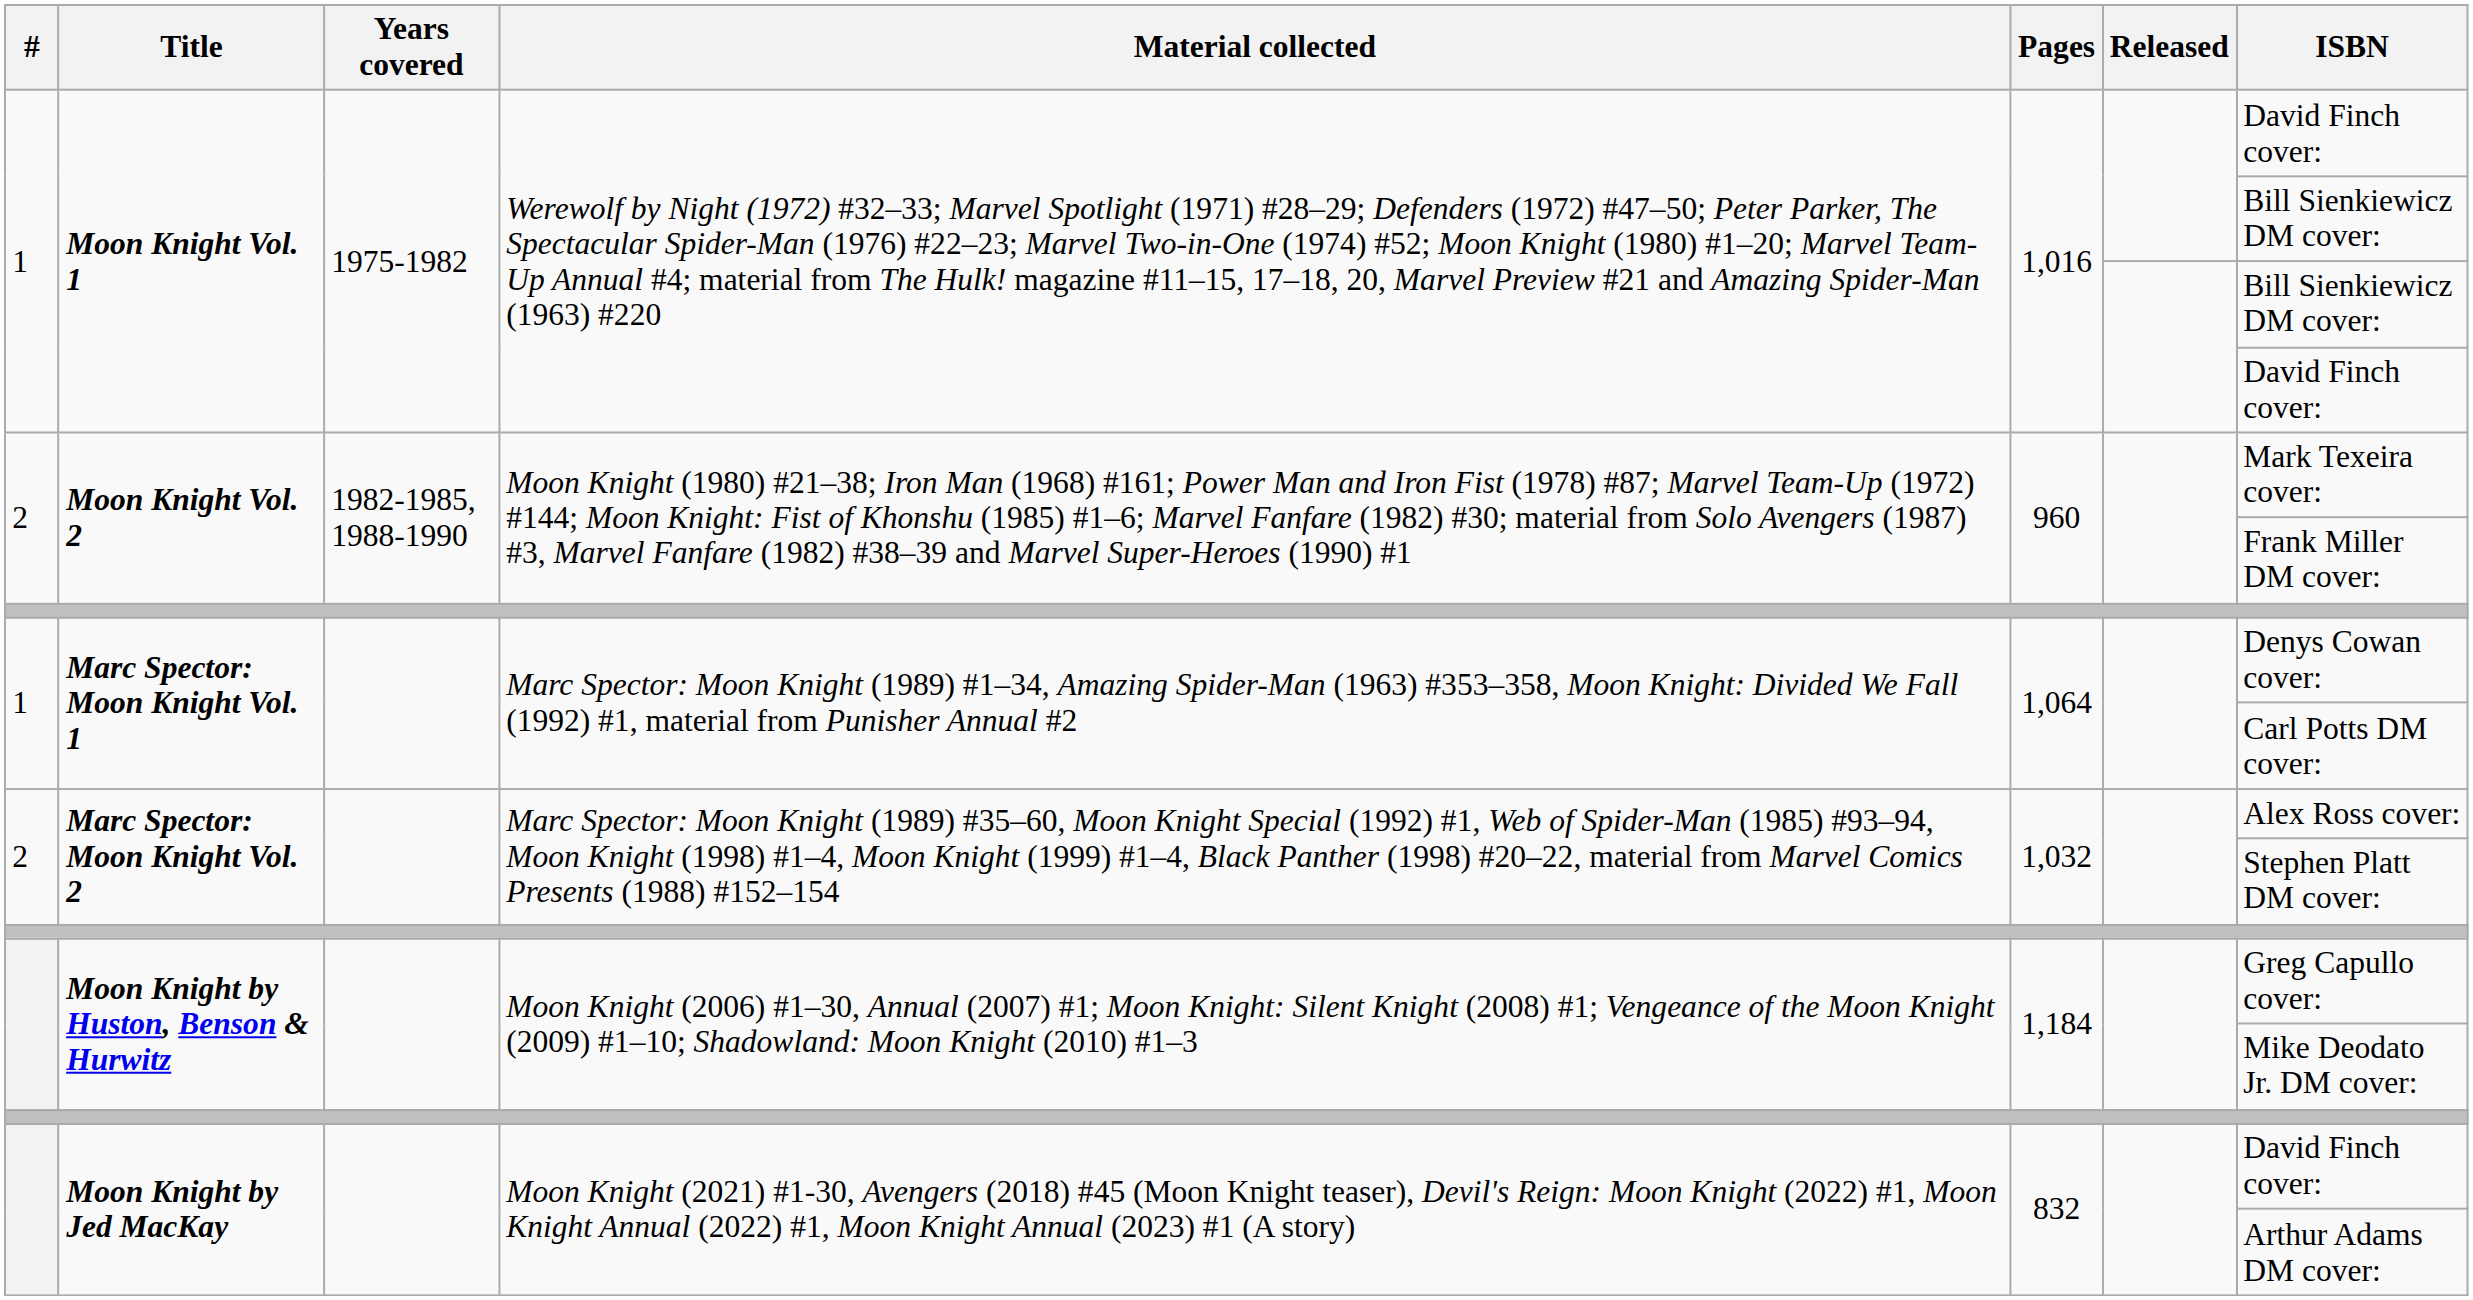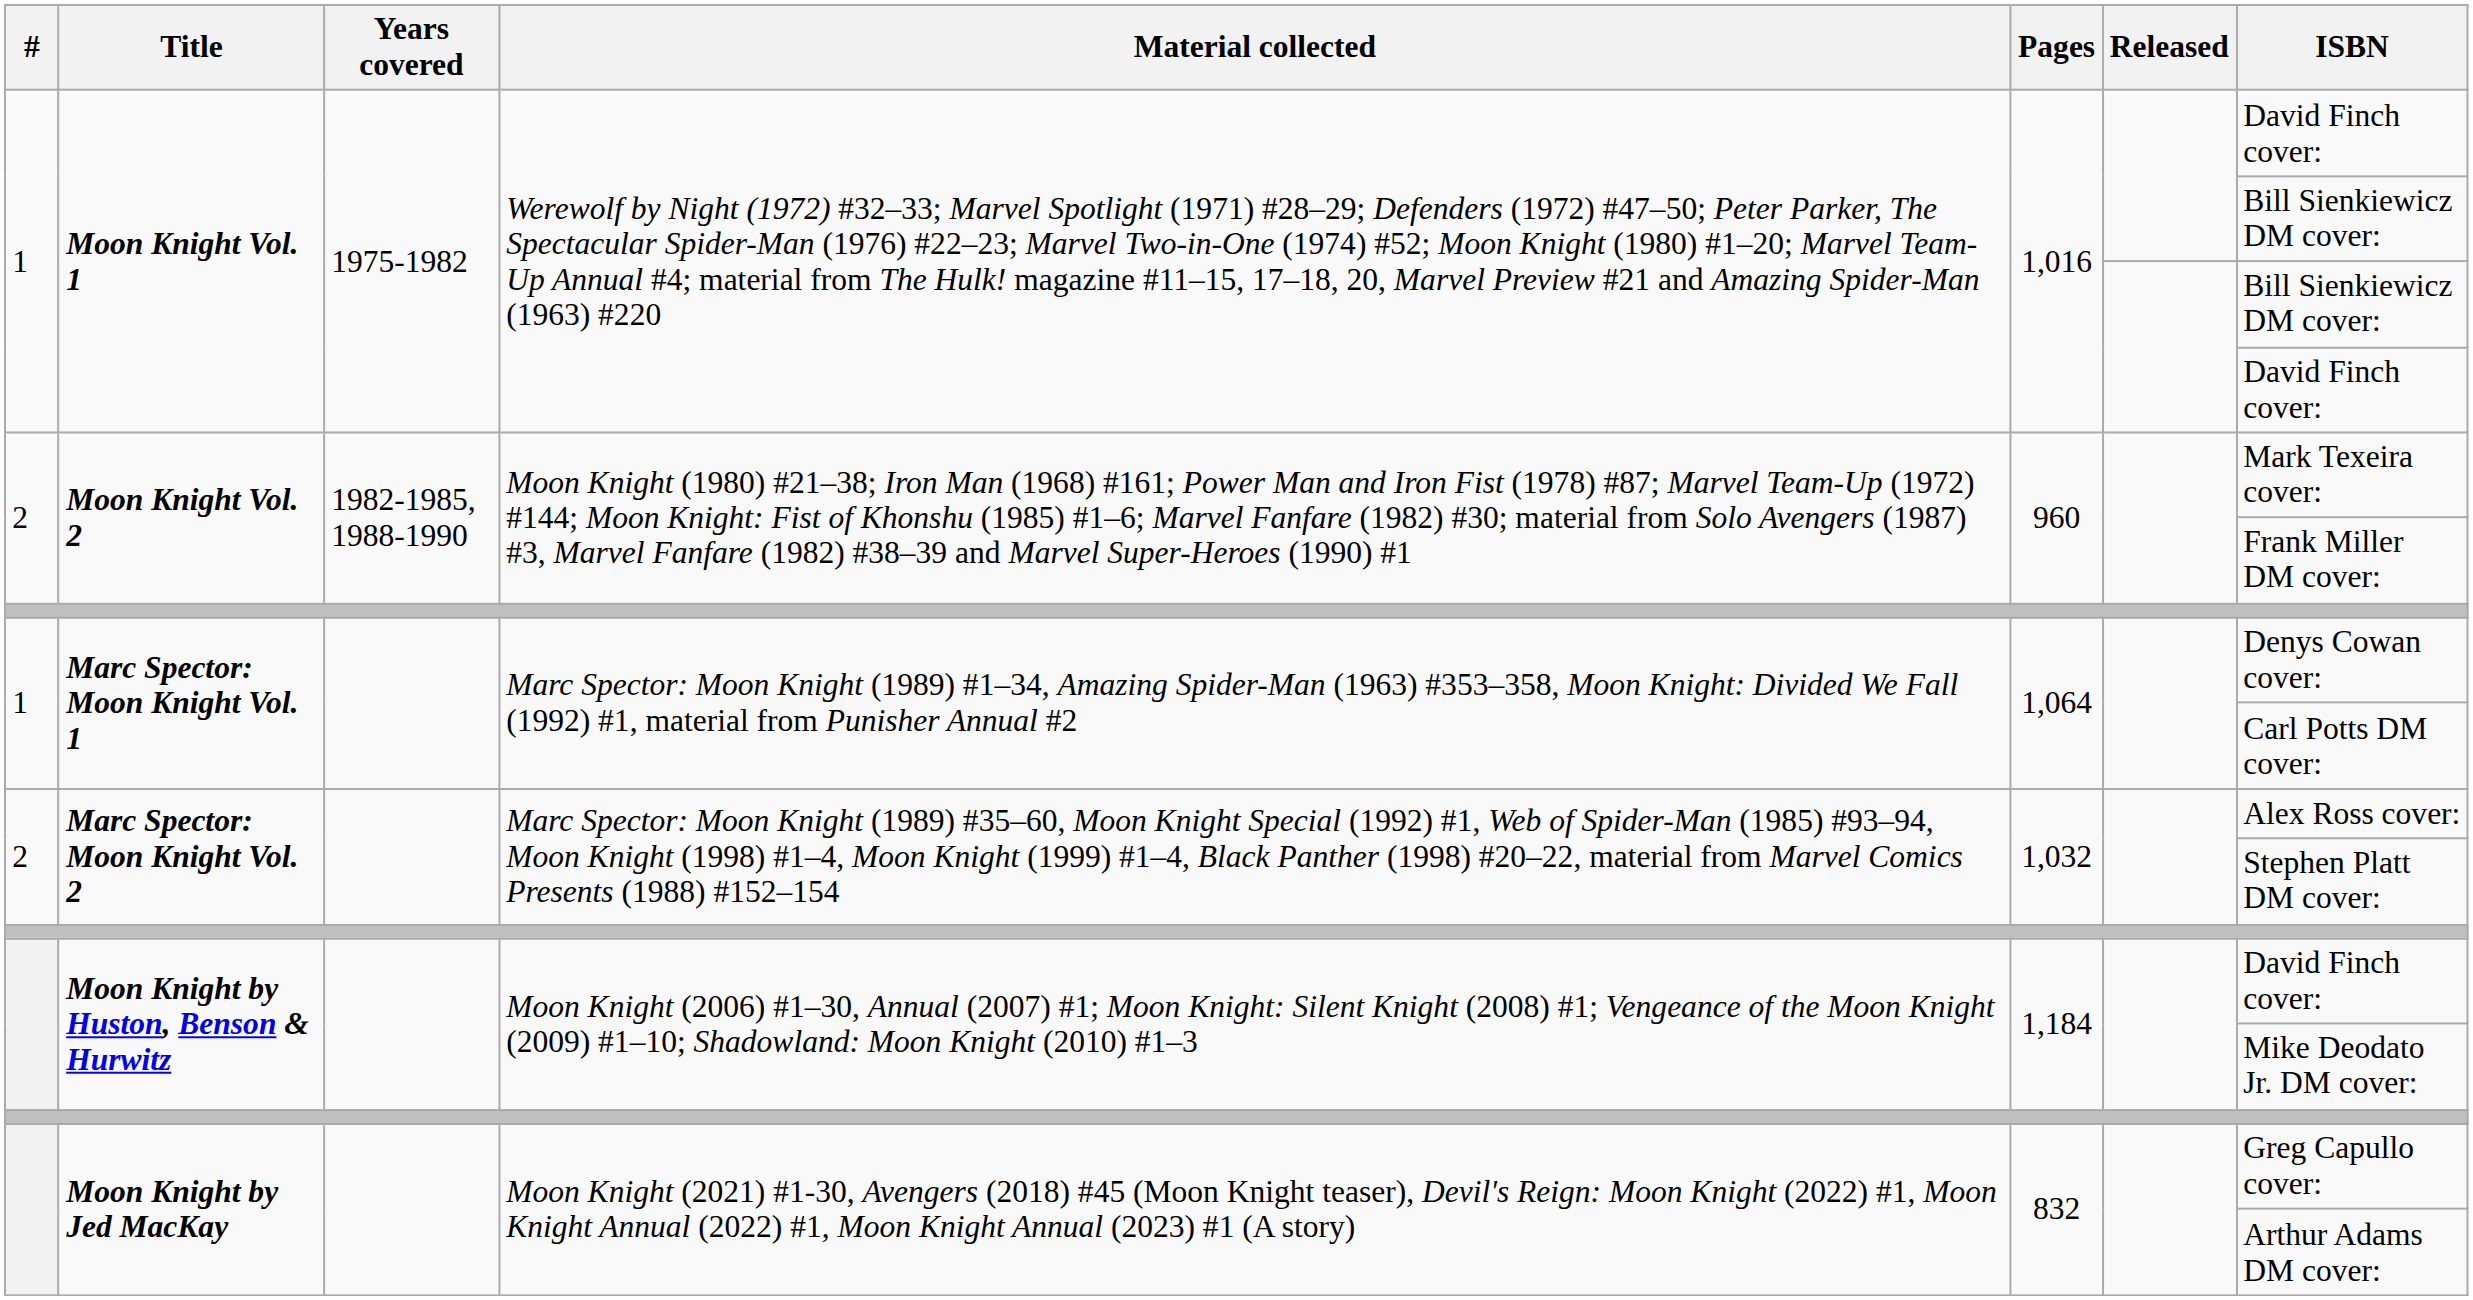(2329, 980) Greg Capullo cover: -> (2322, 980) David Finch cover:
(2322, 1166) David Finch cover: -> (2329, 1166) Greg Capullo cover:
